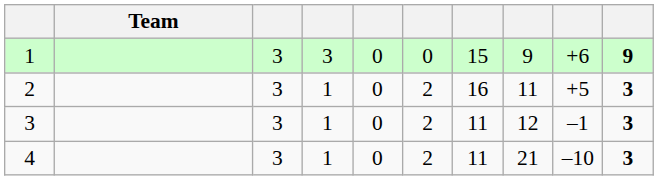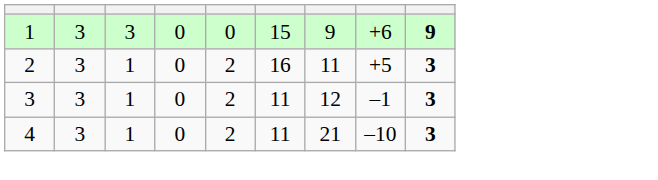- column: (153, 21)
